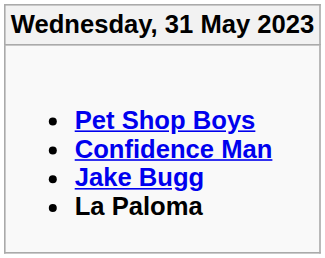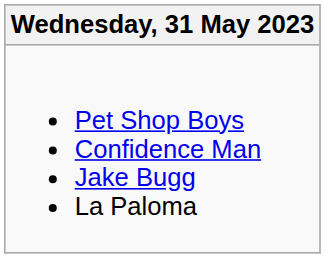(162, 163) bold -> (162, 163) normal
